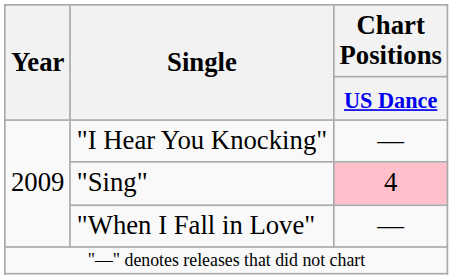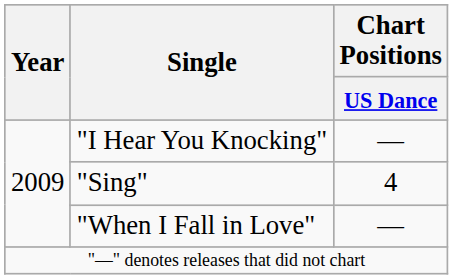(391, 182) pink background -> (391, 182) no background
